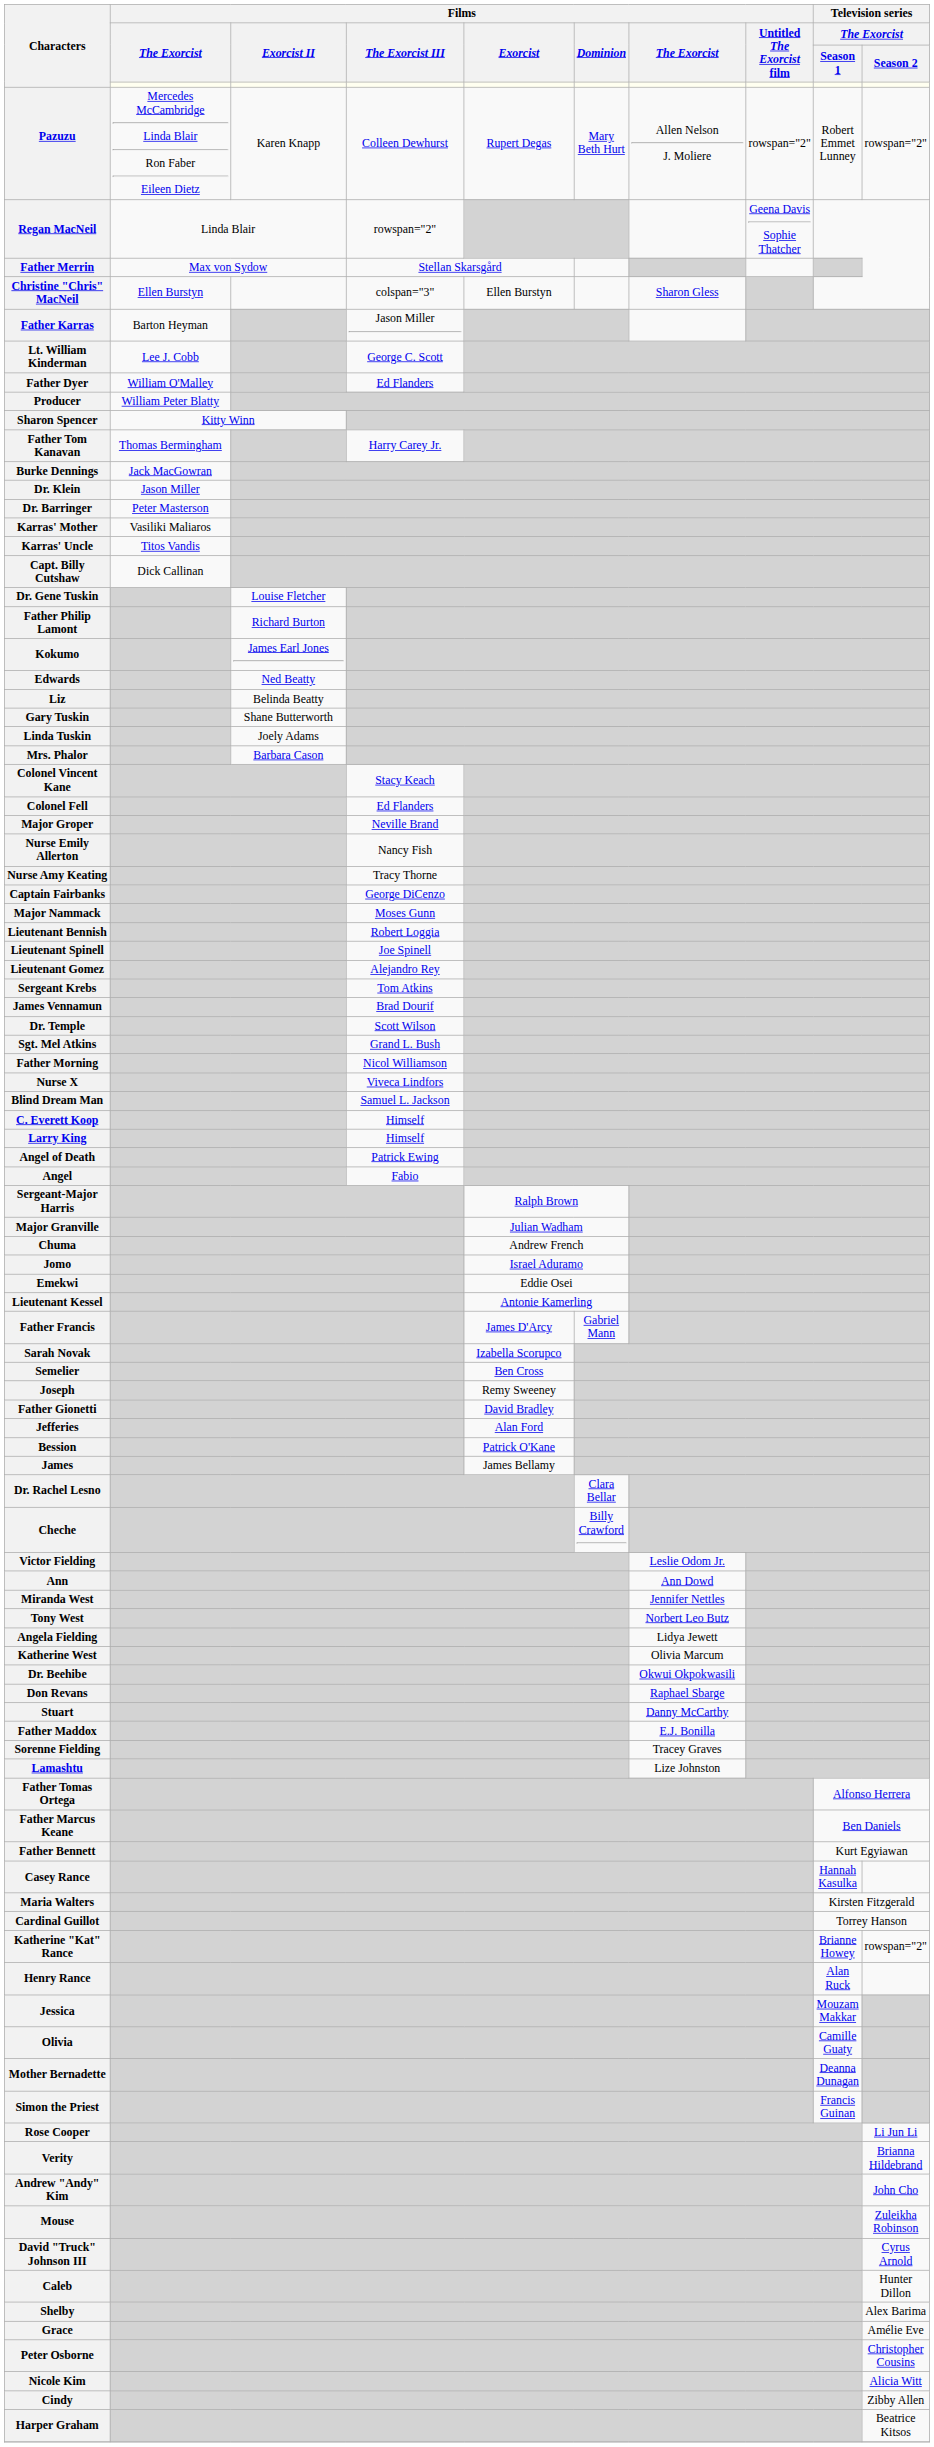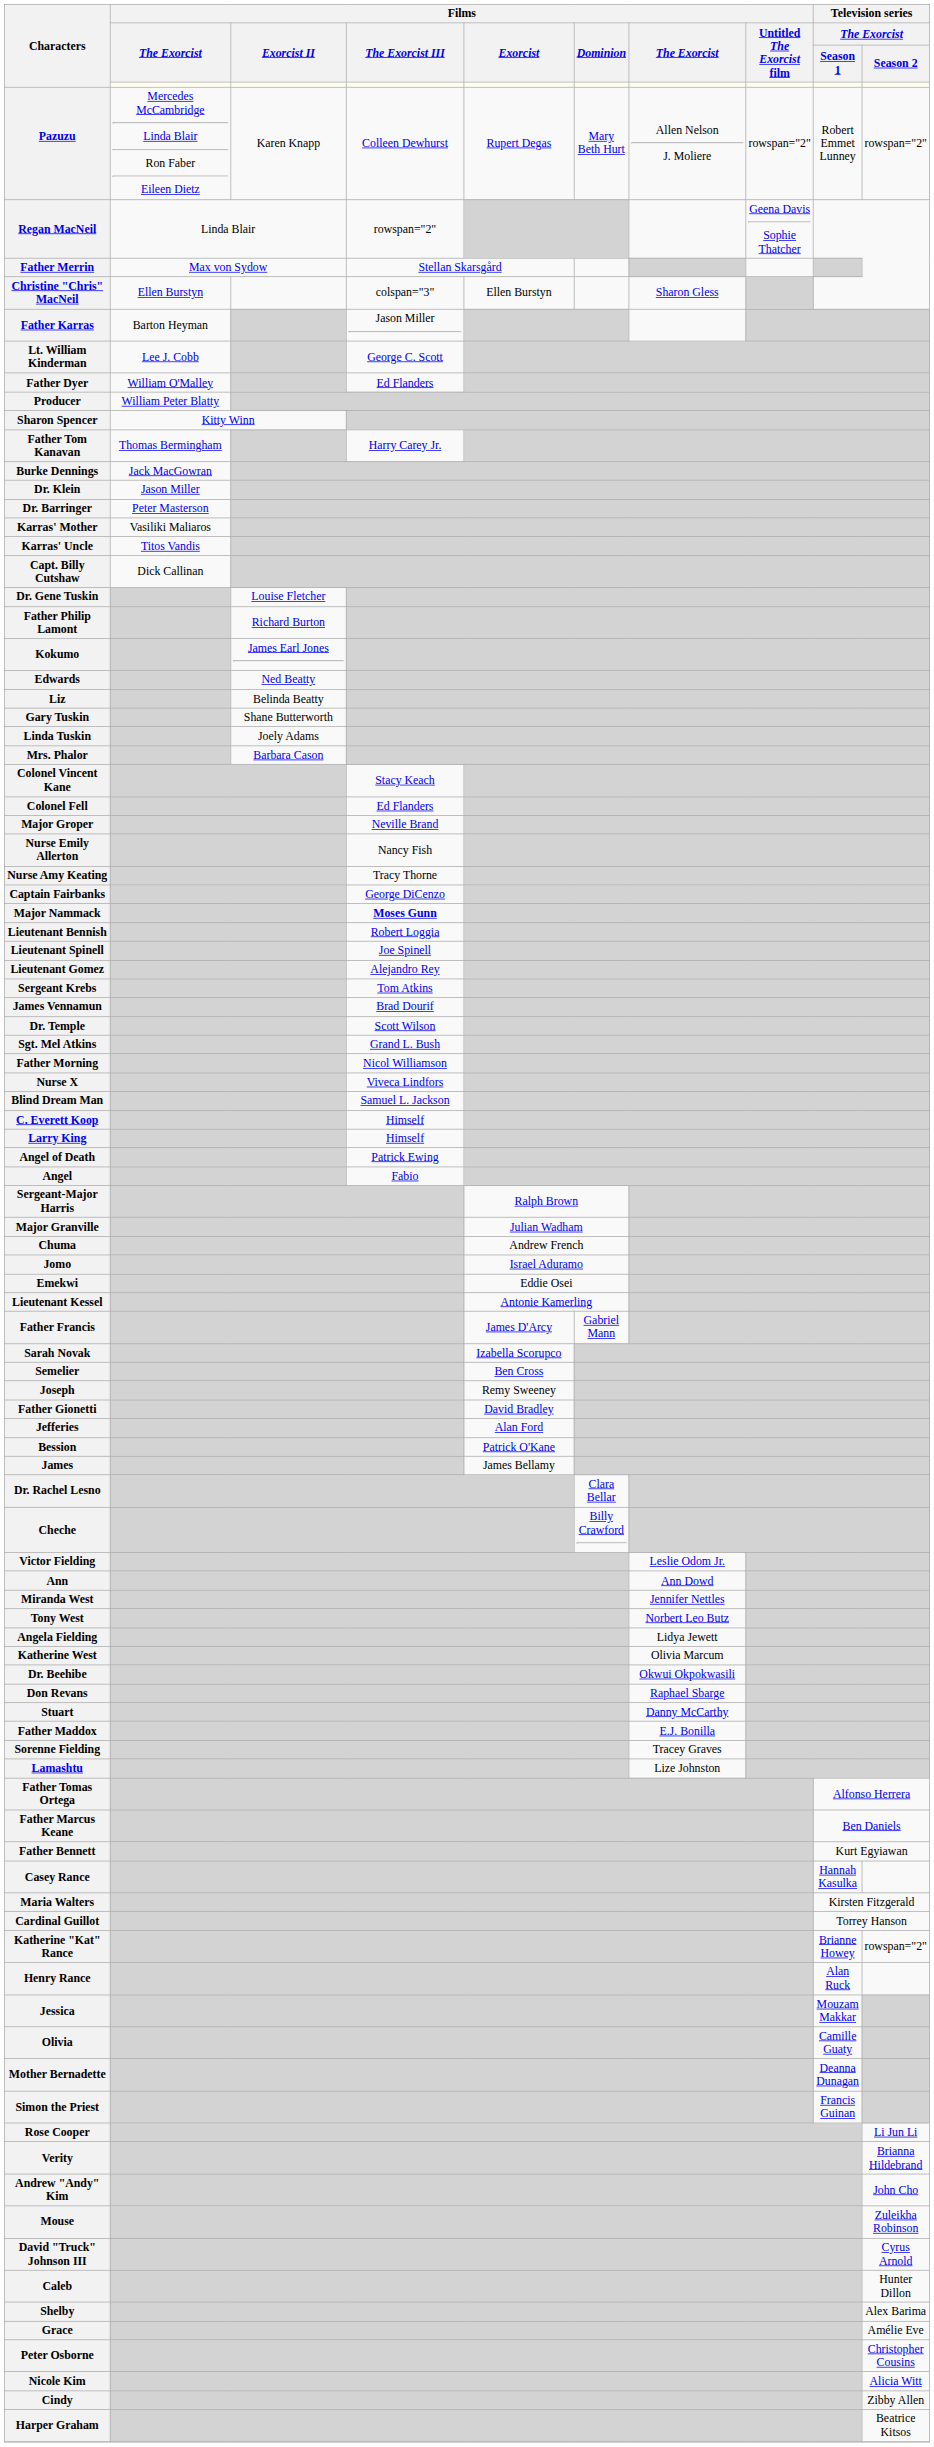(405, 913) normal -> (405, 913) bold
